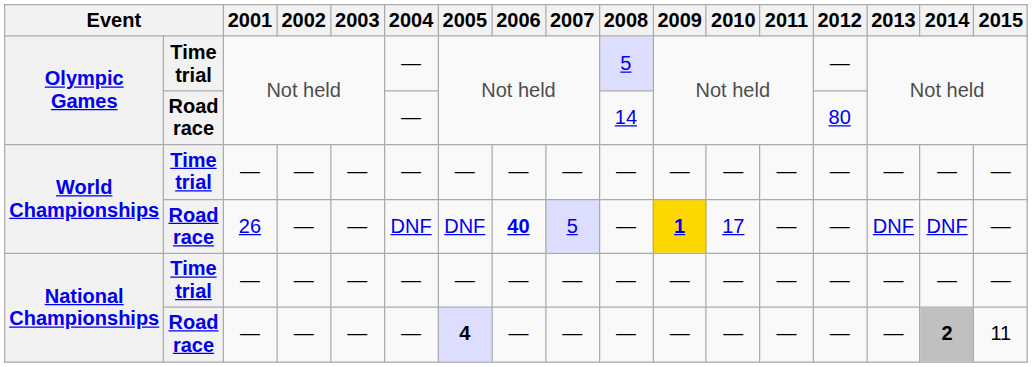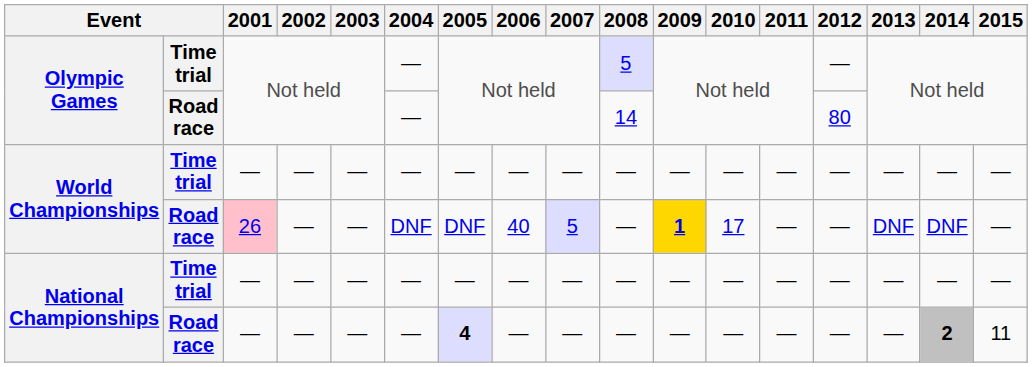(250, 225) no background -> (250, 225) pink background
(518, 225) bold -> (518, 225) normal
